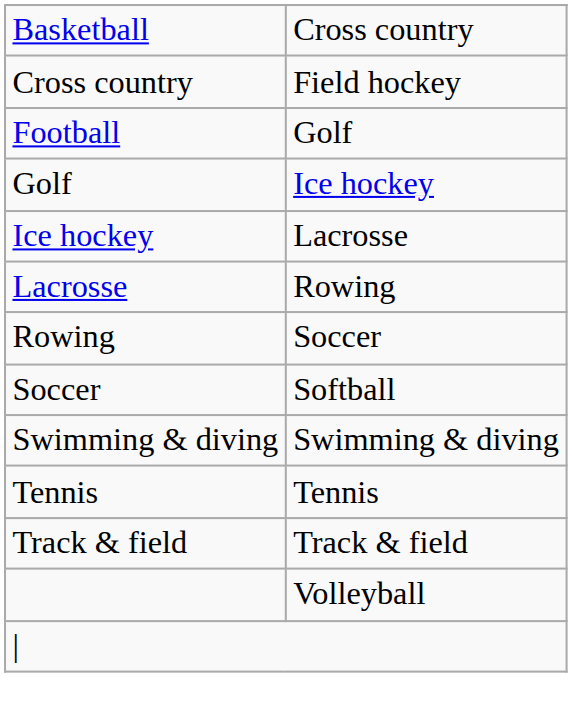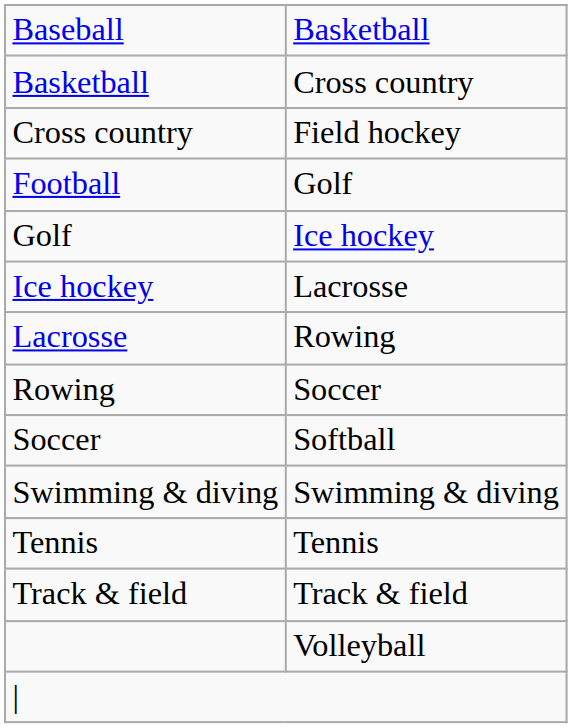+ row: (68, 30)
